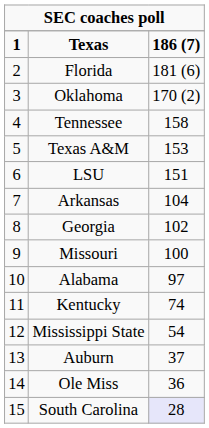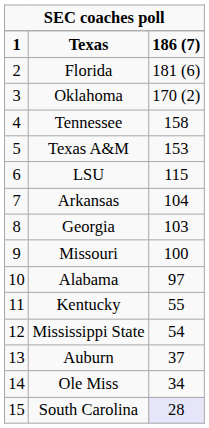(176, 174) 151 -> (176, 174) 115
(176, 227) 102 -> (176, 227) 103
(176, 305) 74 -> (176, 305) 55
(176, 383) 36 -> (176, 383) 34
